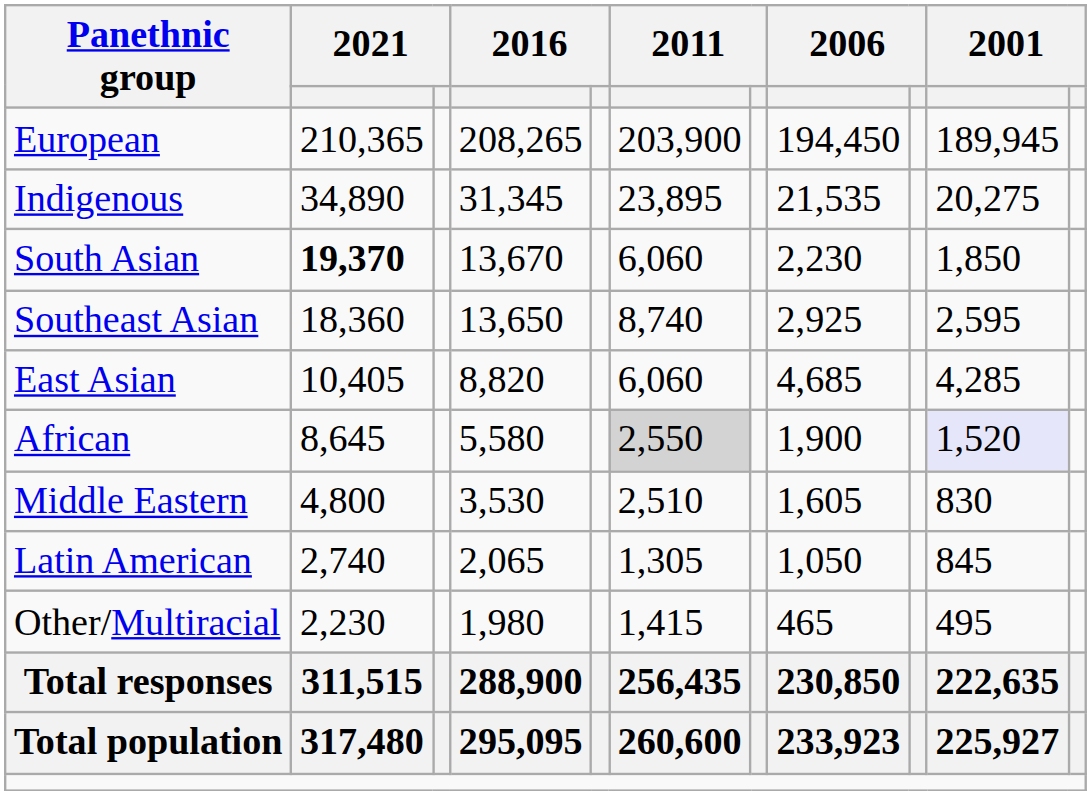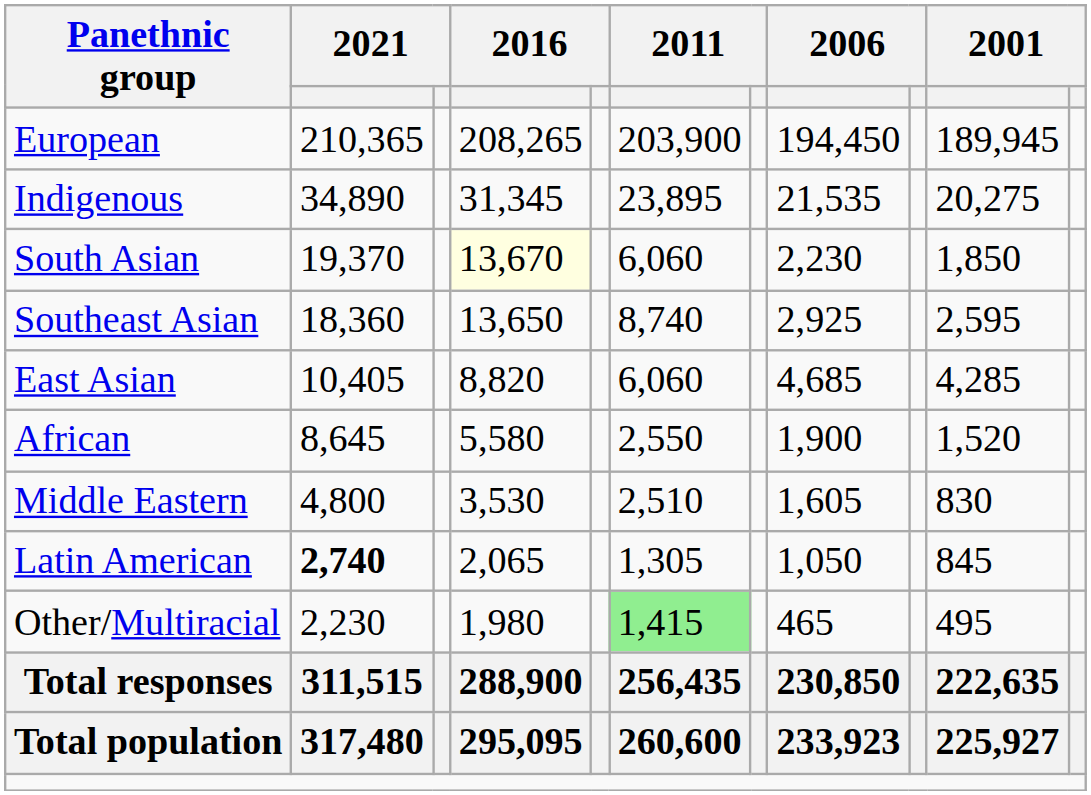(352, 258) bold -> (352, 258) normal
(511, 258) no background -> (511, 258) lightyellow background
(661, 439) lightgrey background -> (661, 439) no background
(978, 439) lavender background -> (978, 439) no background
(343, 560) normal -> (343, 560) bold
(661, 621) no background -> (661, 621) lightgreen background
